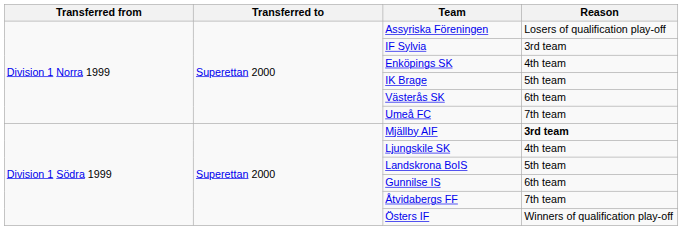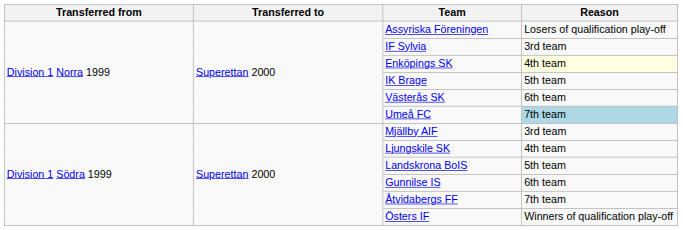(545, 64) no background -> (545, 64) lightyellow background
(545, 115) no background -> (545, 115) lightblue background
(546, 132) bold -> (545, 132) normal
